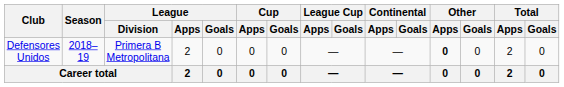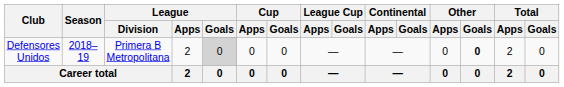(220, 51) no background -> (220, 51) lightgrey background
(445, 51) bold -> (445, 51) normal
(478, 51) normal -> (478, 51) bold
